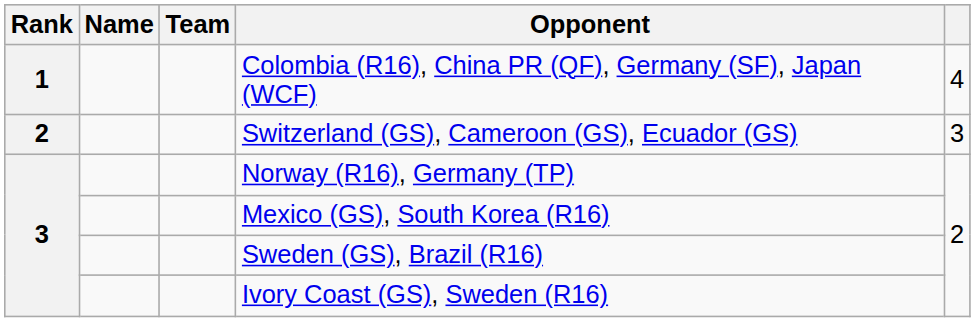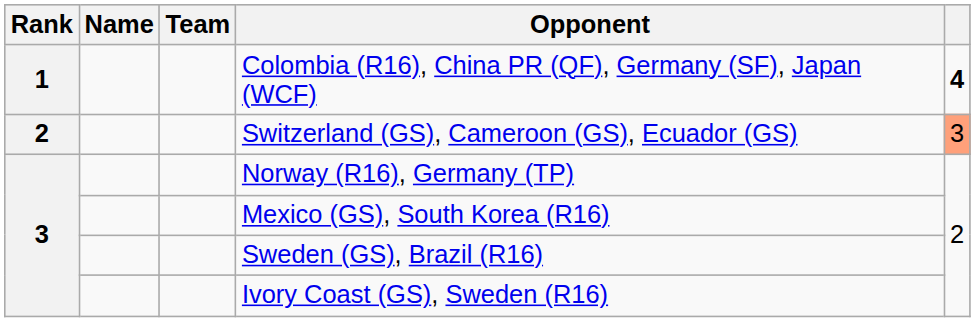(957, 79) normal -> (957, 79) bold
(957, 133) no background -> (957, 133) lightsalmon background
